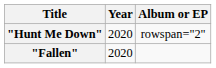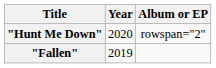(120, 53) 2020 -> (120, 53) 2019
